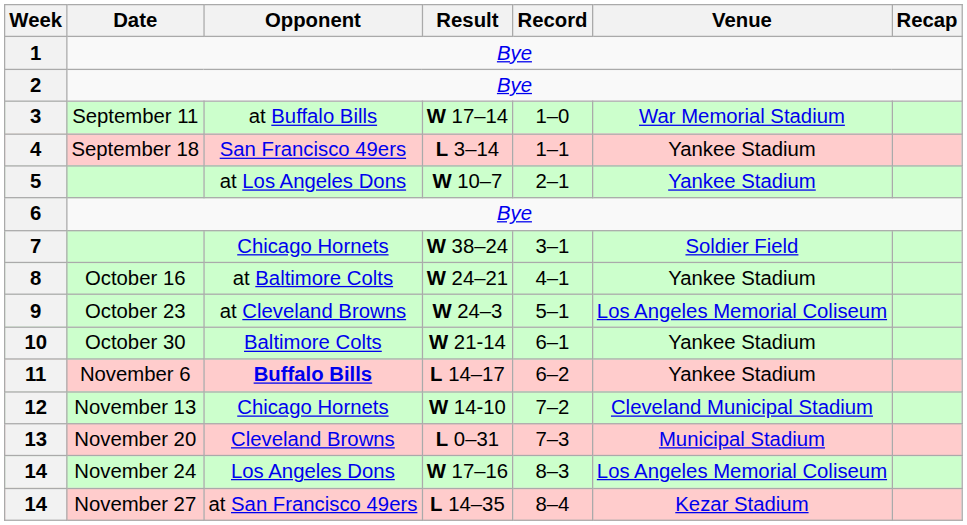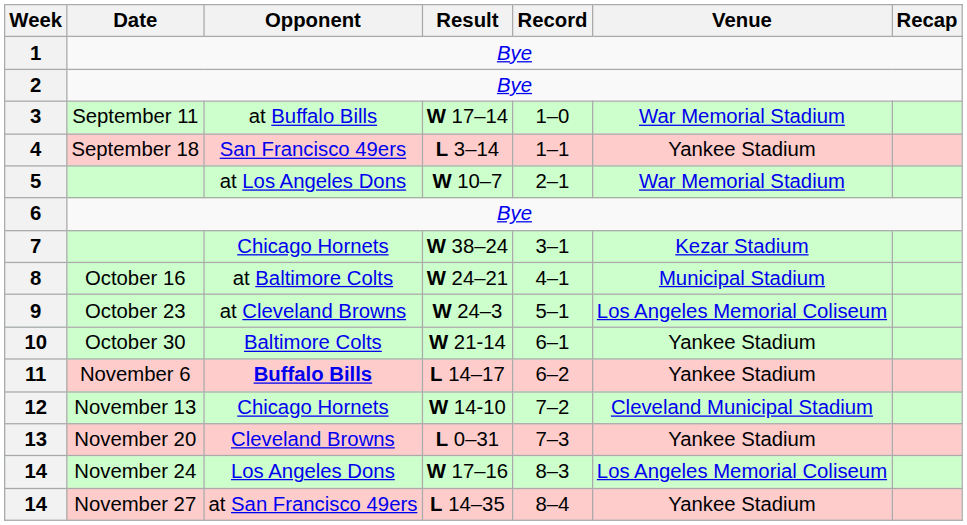(742, 181) Yankee Stadium -> (742, 181) War Memorial Stadium
(742, 246) Soldier Field -> (742, 246) Kezar Stadium
(742, 278) Yankee Stadium -> (742, 278) Municipal Stadium
(742, 439) Municipal Stadium -> (742, 439) Yankee Stadium
(742, 504) Kezar Stadium -> (742, 504) Yankee Stadium
